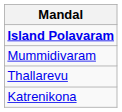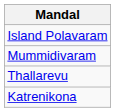(61, 35) bold -> (57, 35) normal
